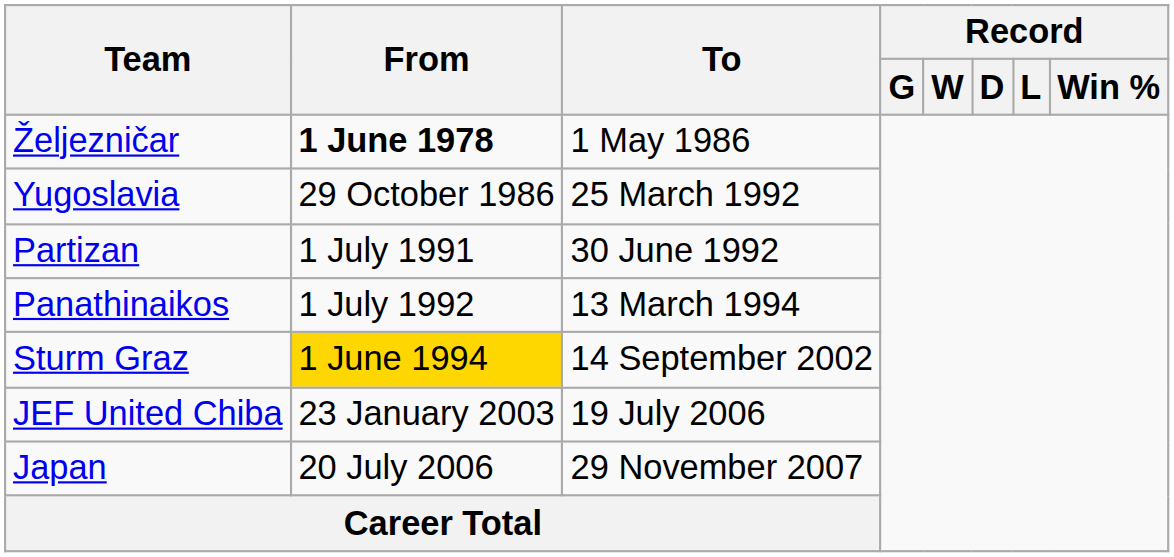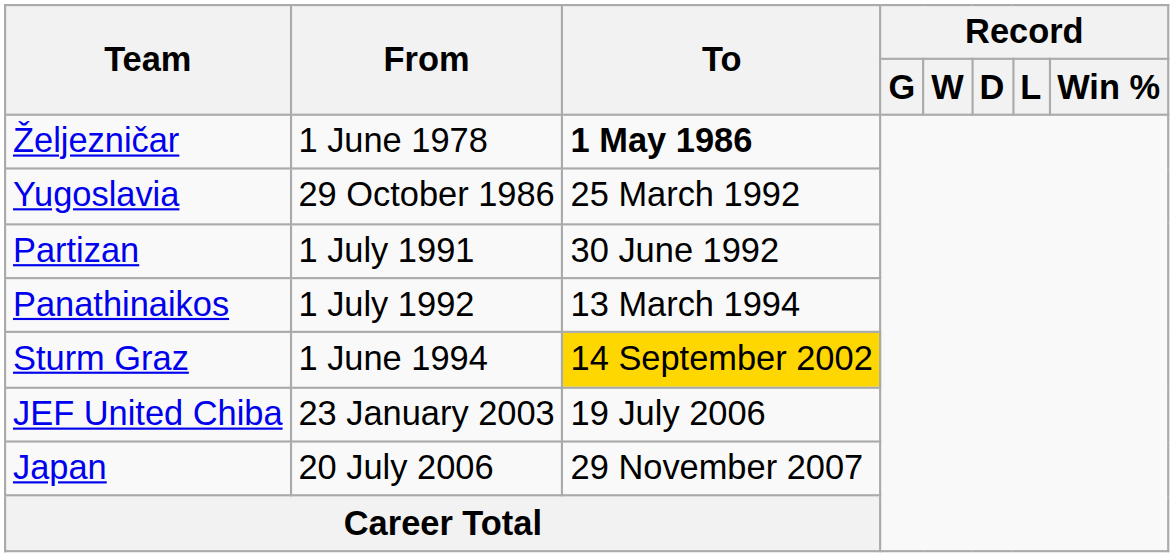(396, 140) bold -> (393, 140) normal
(660, 140) normal -> (661, 140) bold
(393, 359) gold background -> (393, 359) no background
(722, 359) no background -> (722, 359) gold background
